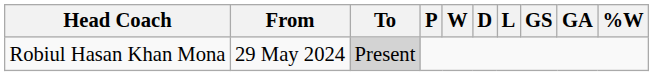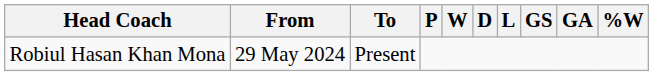(385, 53) lightgrey background -> (385, 53) no background
